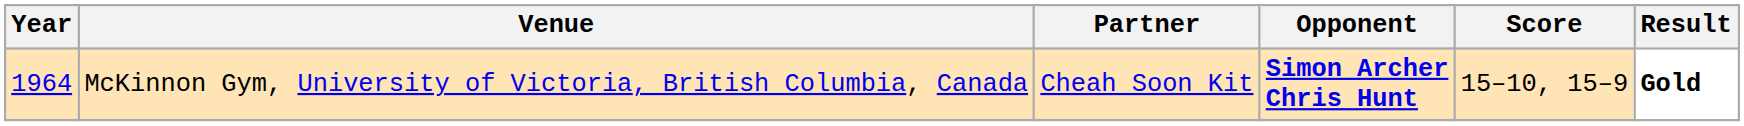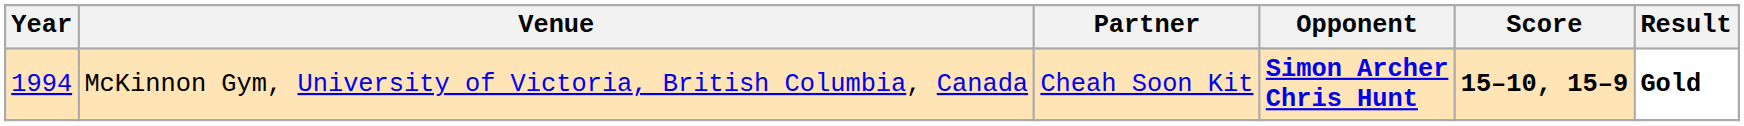(42, 84) 1964 -> (42, 84) 1994
(1544, 84) normal -> (1544, 84) bold
